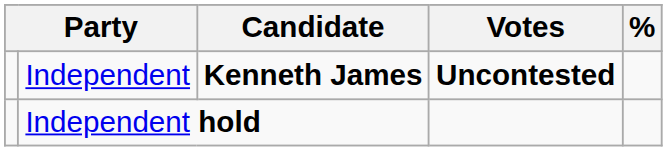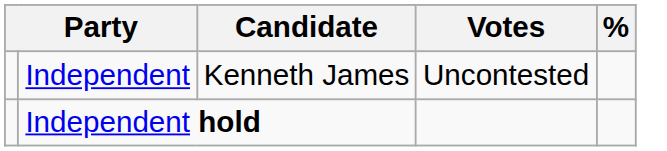(313, 74) bold -> (307, 74) normal
(526, 74) bold -> (506, 74) normal
